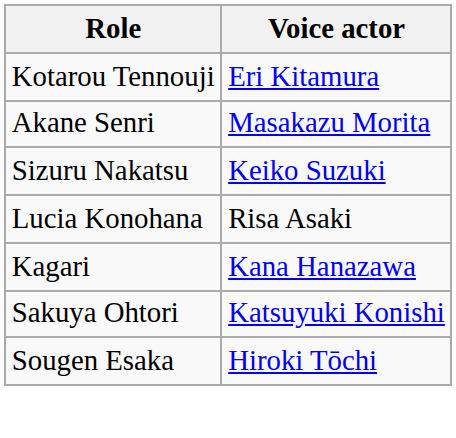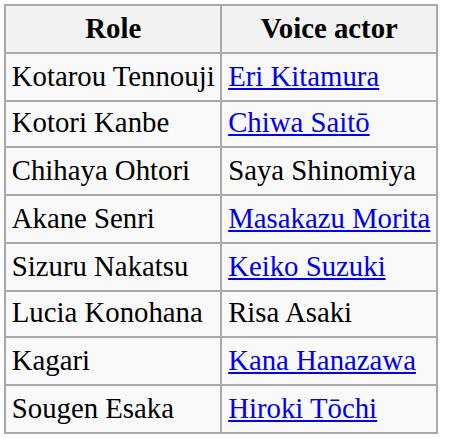+ row: (90, 123)
+ row: (101, 171)
- row: (95, 313)
